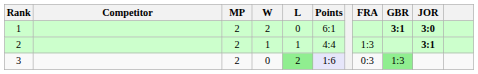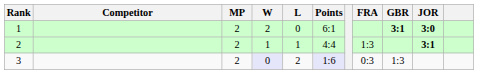(267, 61) no background -> (267, 61) lavender background
(298, 61) lightgreen background -> (298, 61) no background
(398, 61) lightgreen background -> (398, 61) no background
